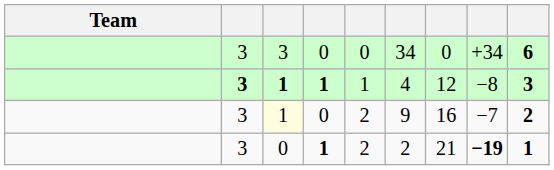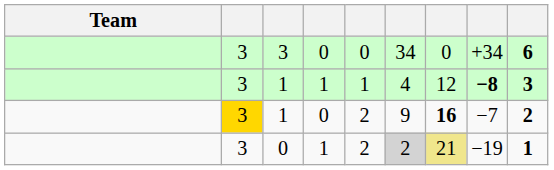(242, 84) bold -> (242, 84) normal
(283, 84) bold -> (283, 84) normal
(324, 84) bold -> (324, 84) normal
(487, 84) normal -> (487, 84) bold
(242, 116) no background -> (242, 116) gold background
(283, 116) lightyellow background -> (283, 116) no background
(446, 116) normal -> (446, 116) bold
(324, 148) bold -> (324, 148) normal
(405, 148) no background -> (405, 148) lightgrey background
(446, 148) no background -> (446, 148) khaki background
(487, 148) bold -> (487, 148) normal
